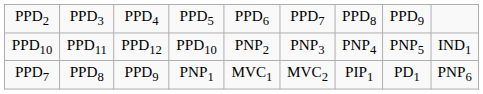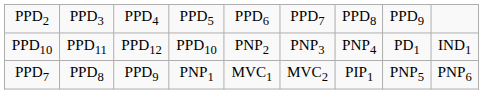(407, 46) PNP5 -> (407, 46) PD1
(407, 74) PD1 -> (407, 74) PNP5
